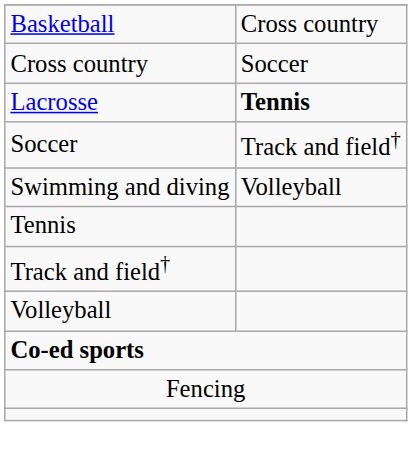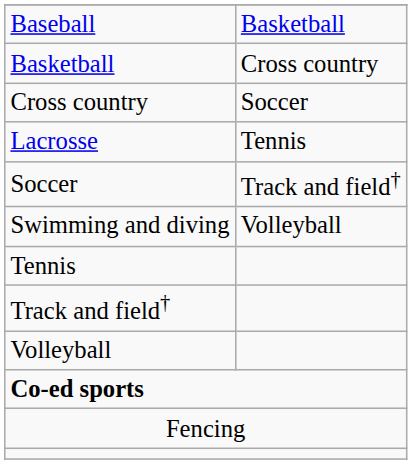+ row: (53, 24)
(275, 102) bold -> (274, 141) normal
